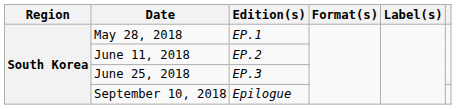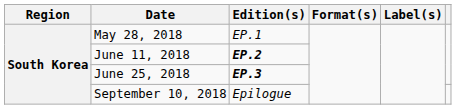(247, 54) normal -> (247, 54) bold
(247, 74) normal -> (247, 74) bold
